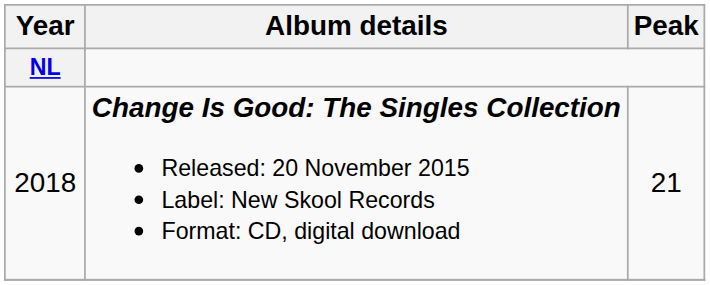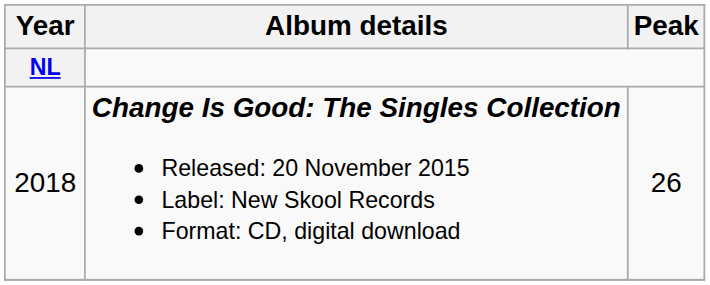(666, 182) 21 -> (666, 182) 26
